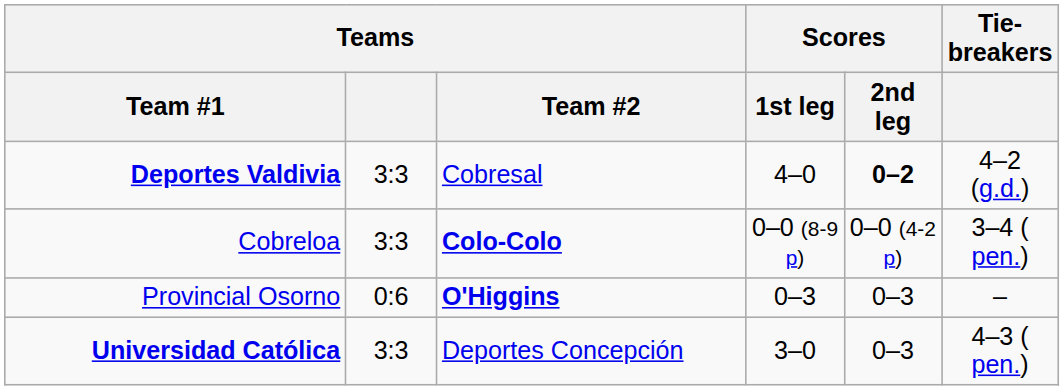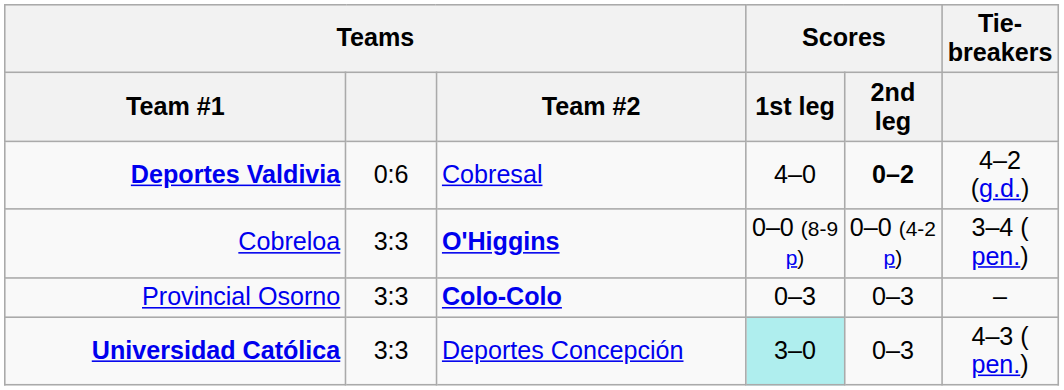(391, 174) 3:3 -> (391, 174) 0:6
(502, 242) Colo-Colo -> (501, 242) O'Higgins
(391, 296) 0:6 -> (391, 296) 3:3
(501, 296) O'Higgins -> (502, 296) Colo-Colo
(795, 350) no background -> (795, 350) paleturquoise background
